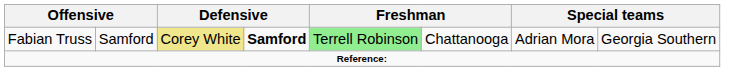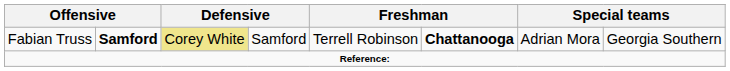(126, 39) normal -> (128, 39) bold
(277, 39) bold -> (279, 39) normal
(366, 39) lightgreen background -> (366, 39) no background
(467, 39) normal -> (469, 39) bold
